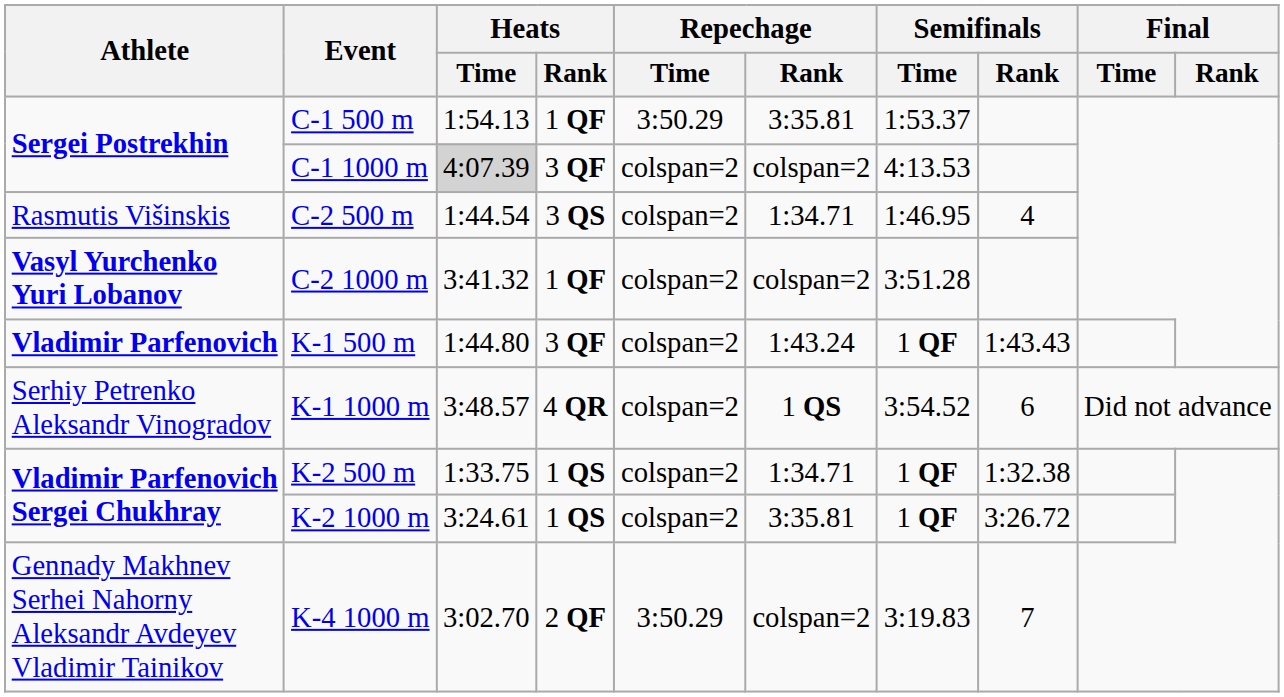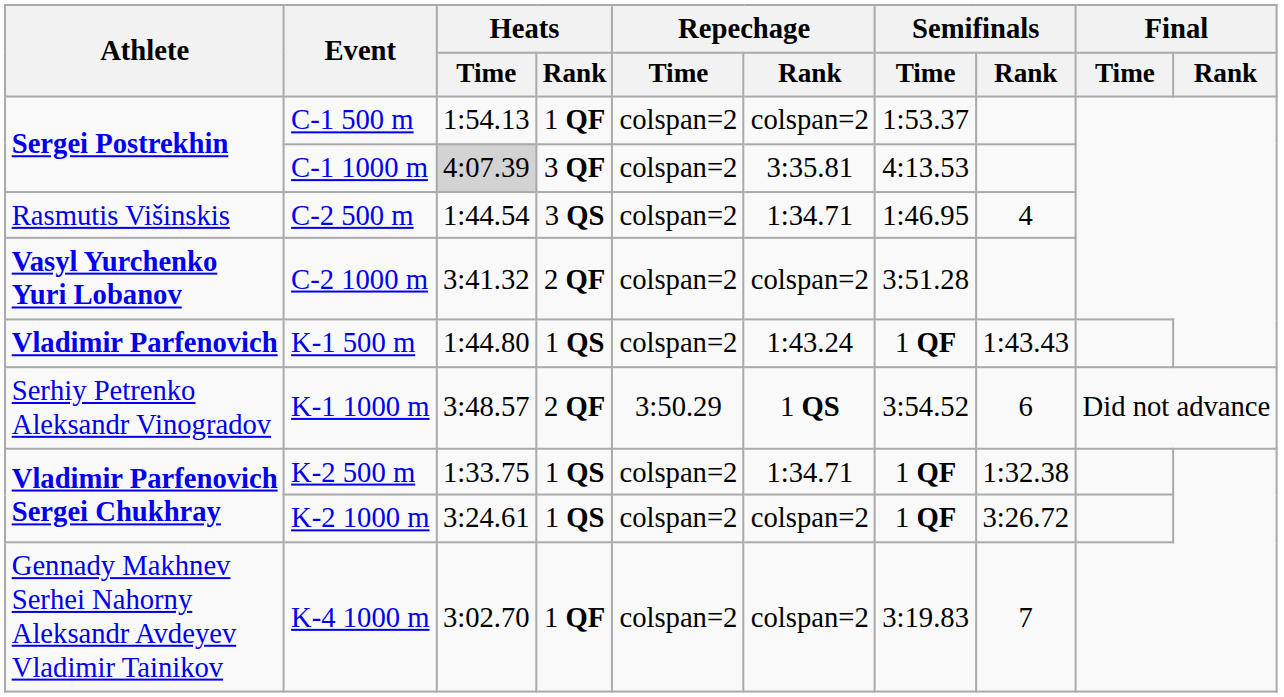(680, 120) 3:50.29 -> (678, 120) colspan=2
(811, 120) 3:35.81 -> (810, 120) colspan=2
(811, 167) colspan=2 -> (810, 167) 3:35.81
(575, 279) 1 QF -> (575, 279) 2 QF
(575, 343) 3 QF -> (575, 343) 1 QS
(575, 407) 4 QR -> (575, 407) 2 QF
(680, 407) colspan=2 -> (678, 407) 3:50.29
(811, 518) 3:35.81 -> (810, 518) colspan=2
(575, 617) 2 QF -> (575, 617) 1 QF
(680, 617) 3:50.29 -> (678, 617) colspan=2
